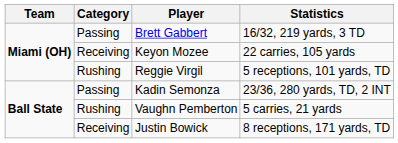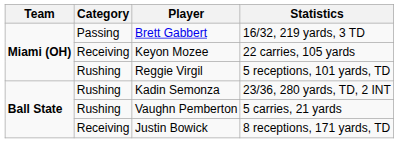(98, 90) Passing -> (99, 90) Rushing
